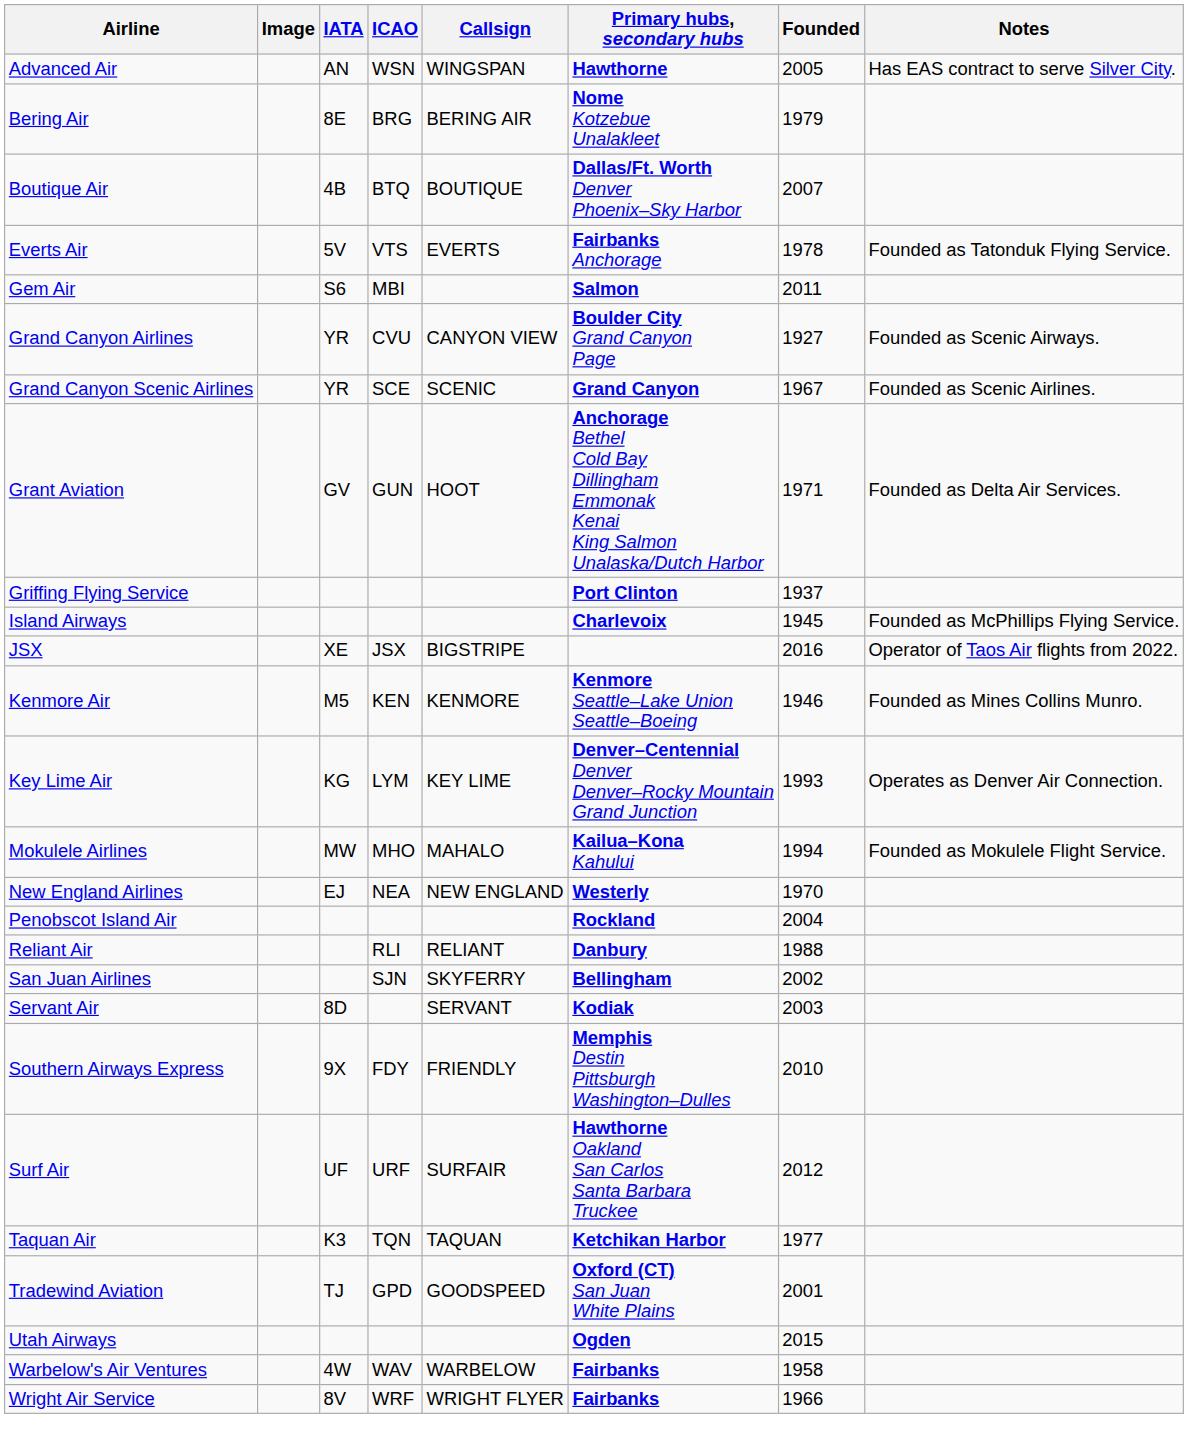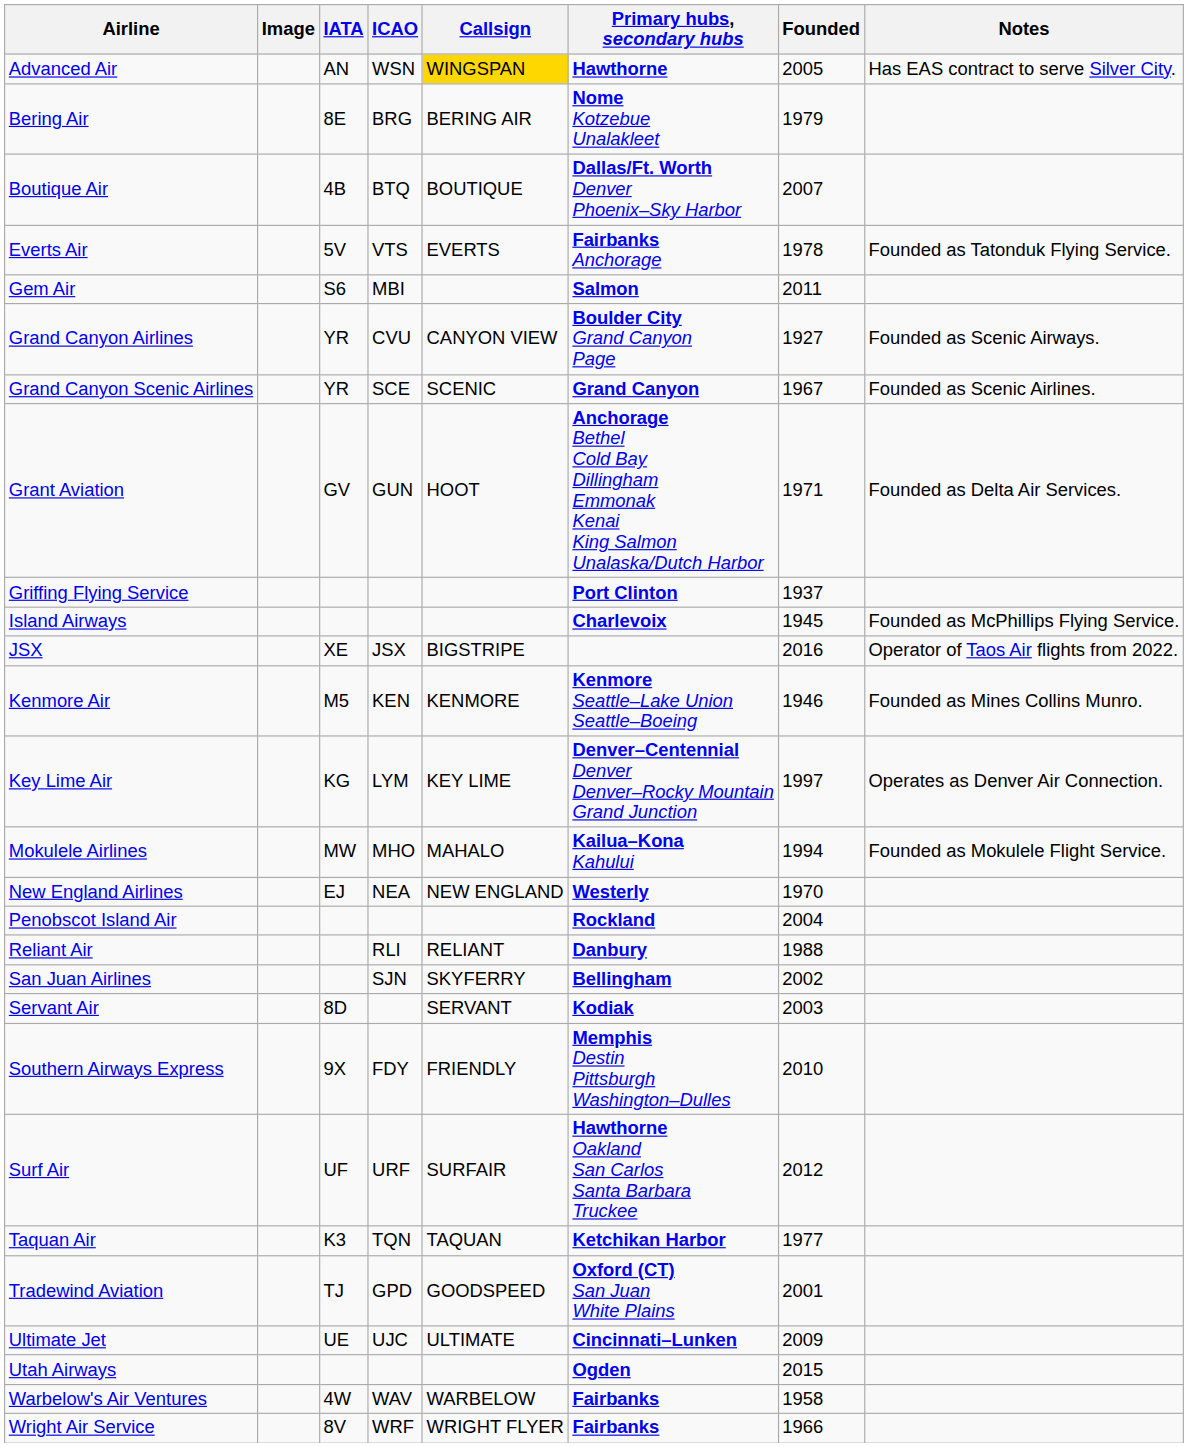(476, 68) no background -> (476, 68) gold background
(803, 781) 1993 -> (803, 781) 1997
+ row: (57, 1340)
